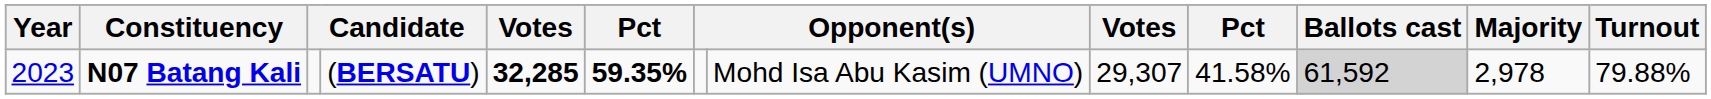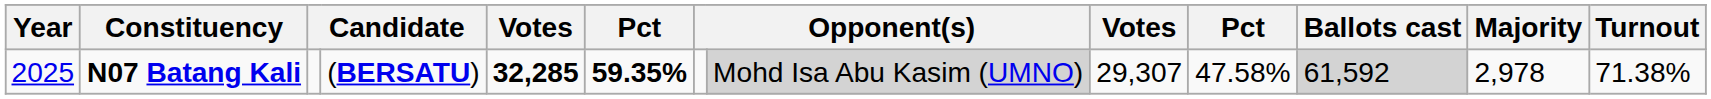(43, 72) 2023 -> (43, 72) 2025
(898, 72) no background -> (898, 72) lightgrey background
(1243, 72) 41.58% -> (1243, 72) 47.58%
(1643, 72) 79.88% -> (1643, 72) 71.38%
